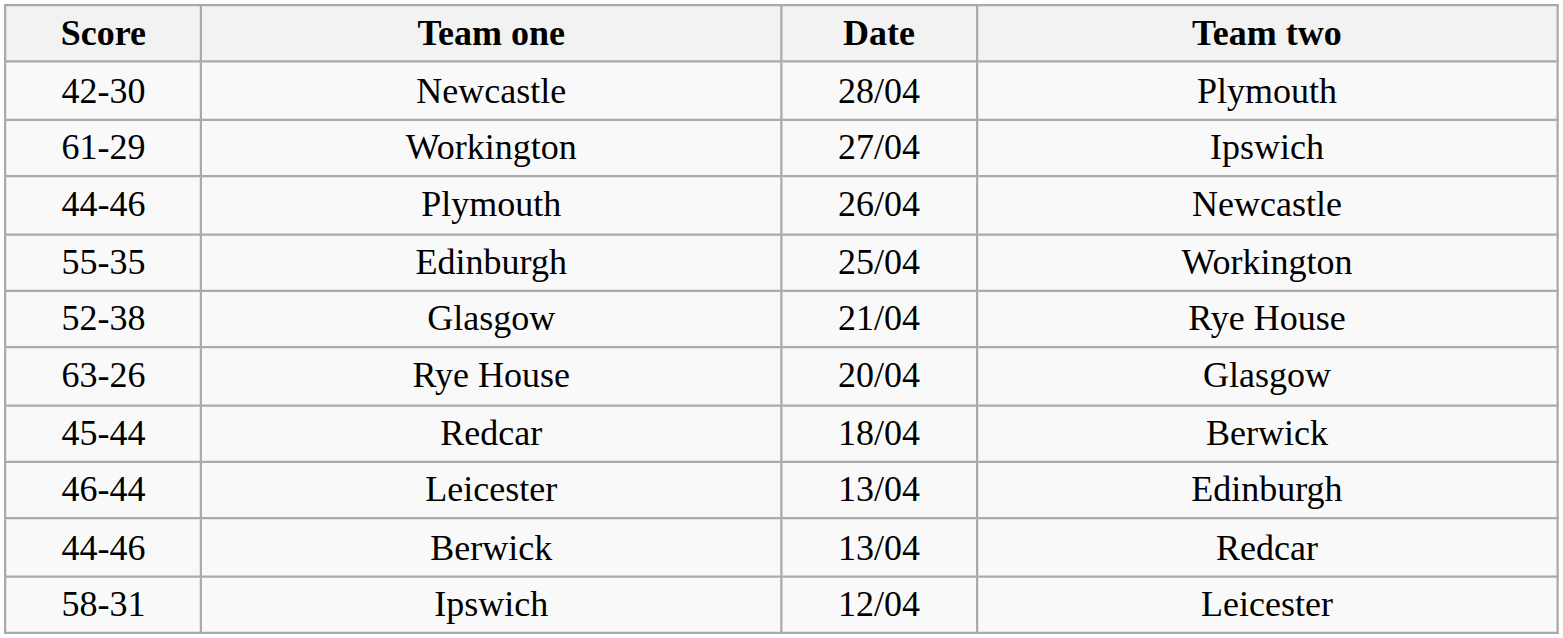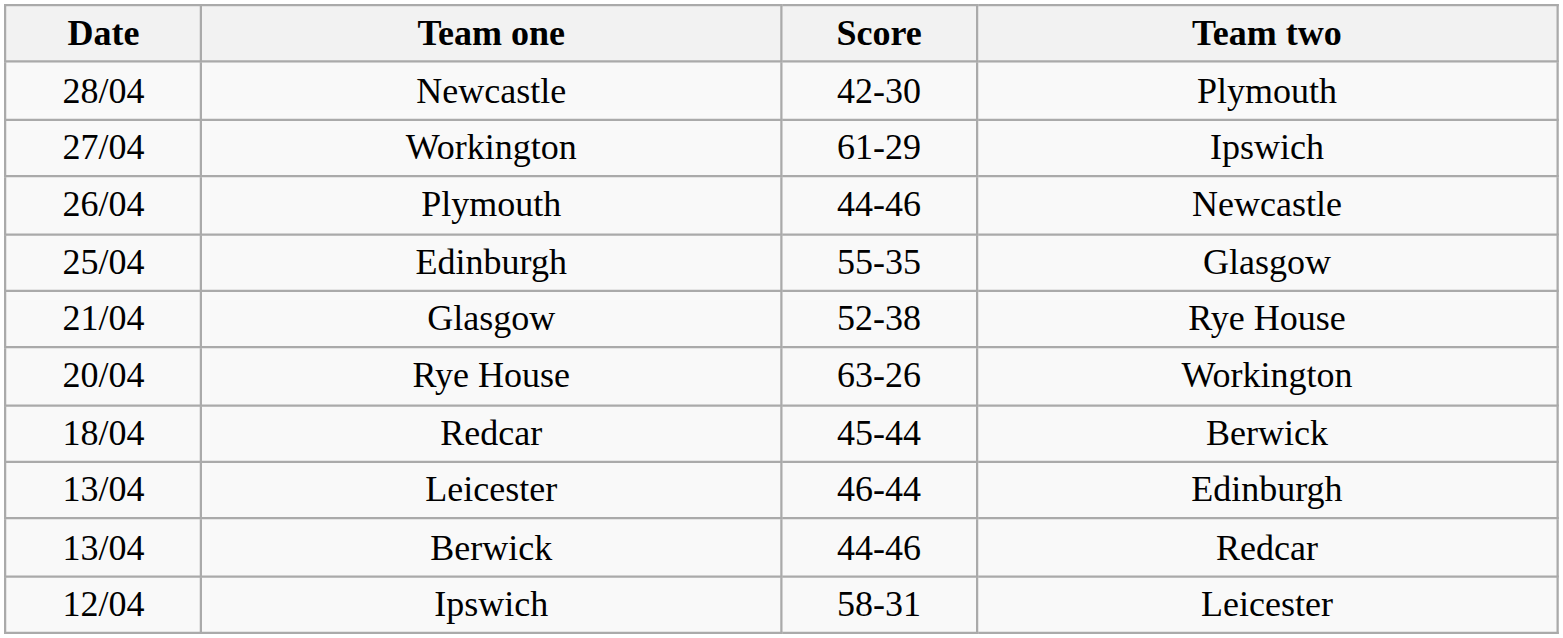columns swapped: (879, 33) <-> (103, 33)
(1267, 261) Workington -> (1267, 261) Glasgow
(1267, 375) Glasgow -> (1267, 375) Workington
